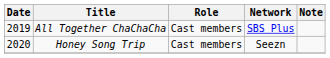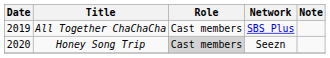(206, 45) no background -> (206, 45) lightgrey background
